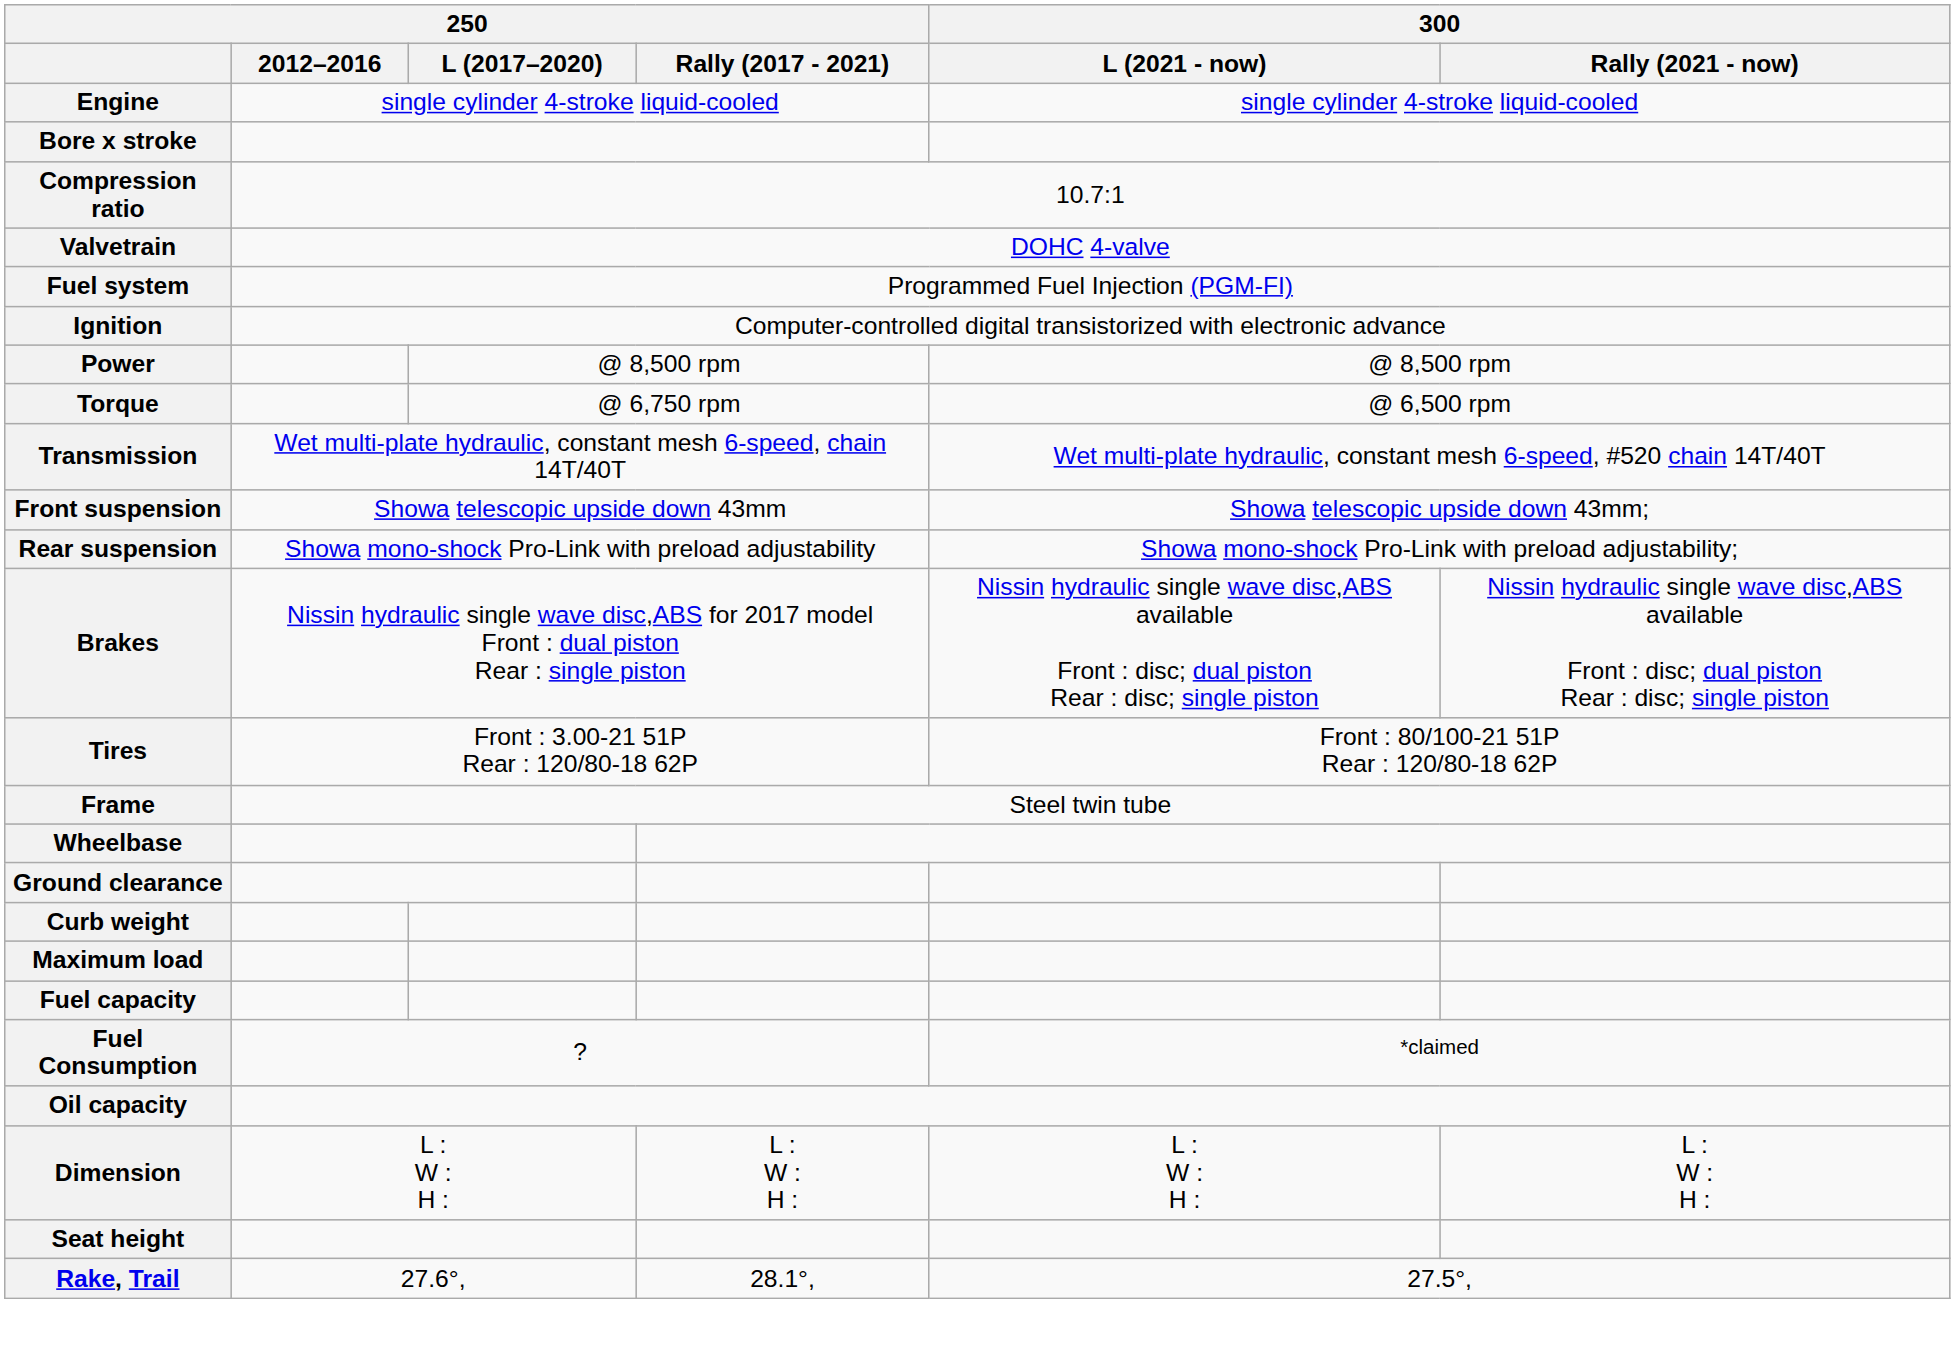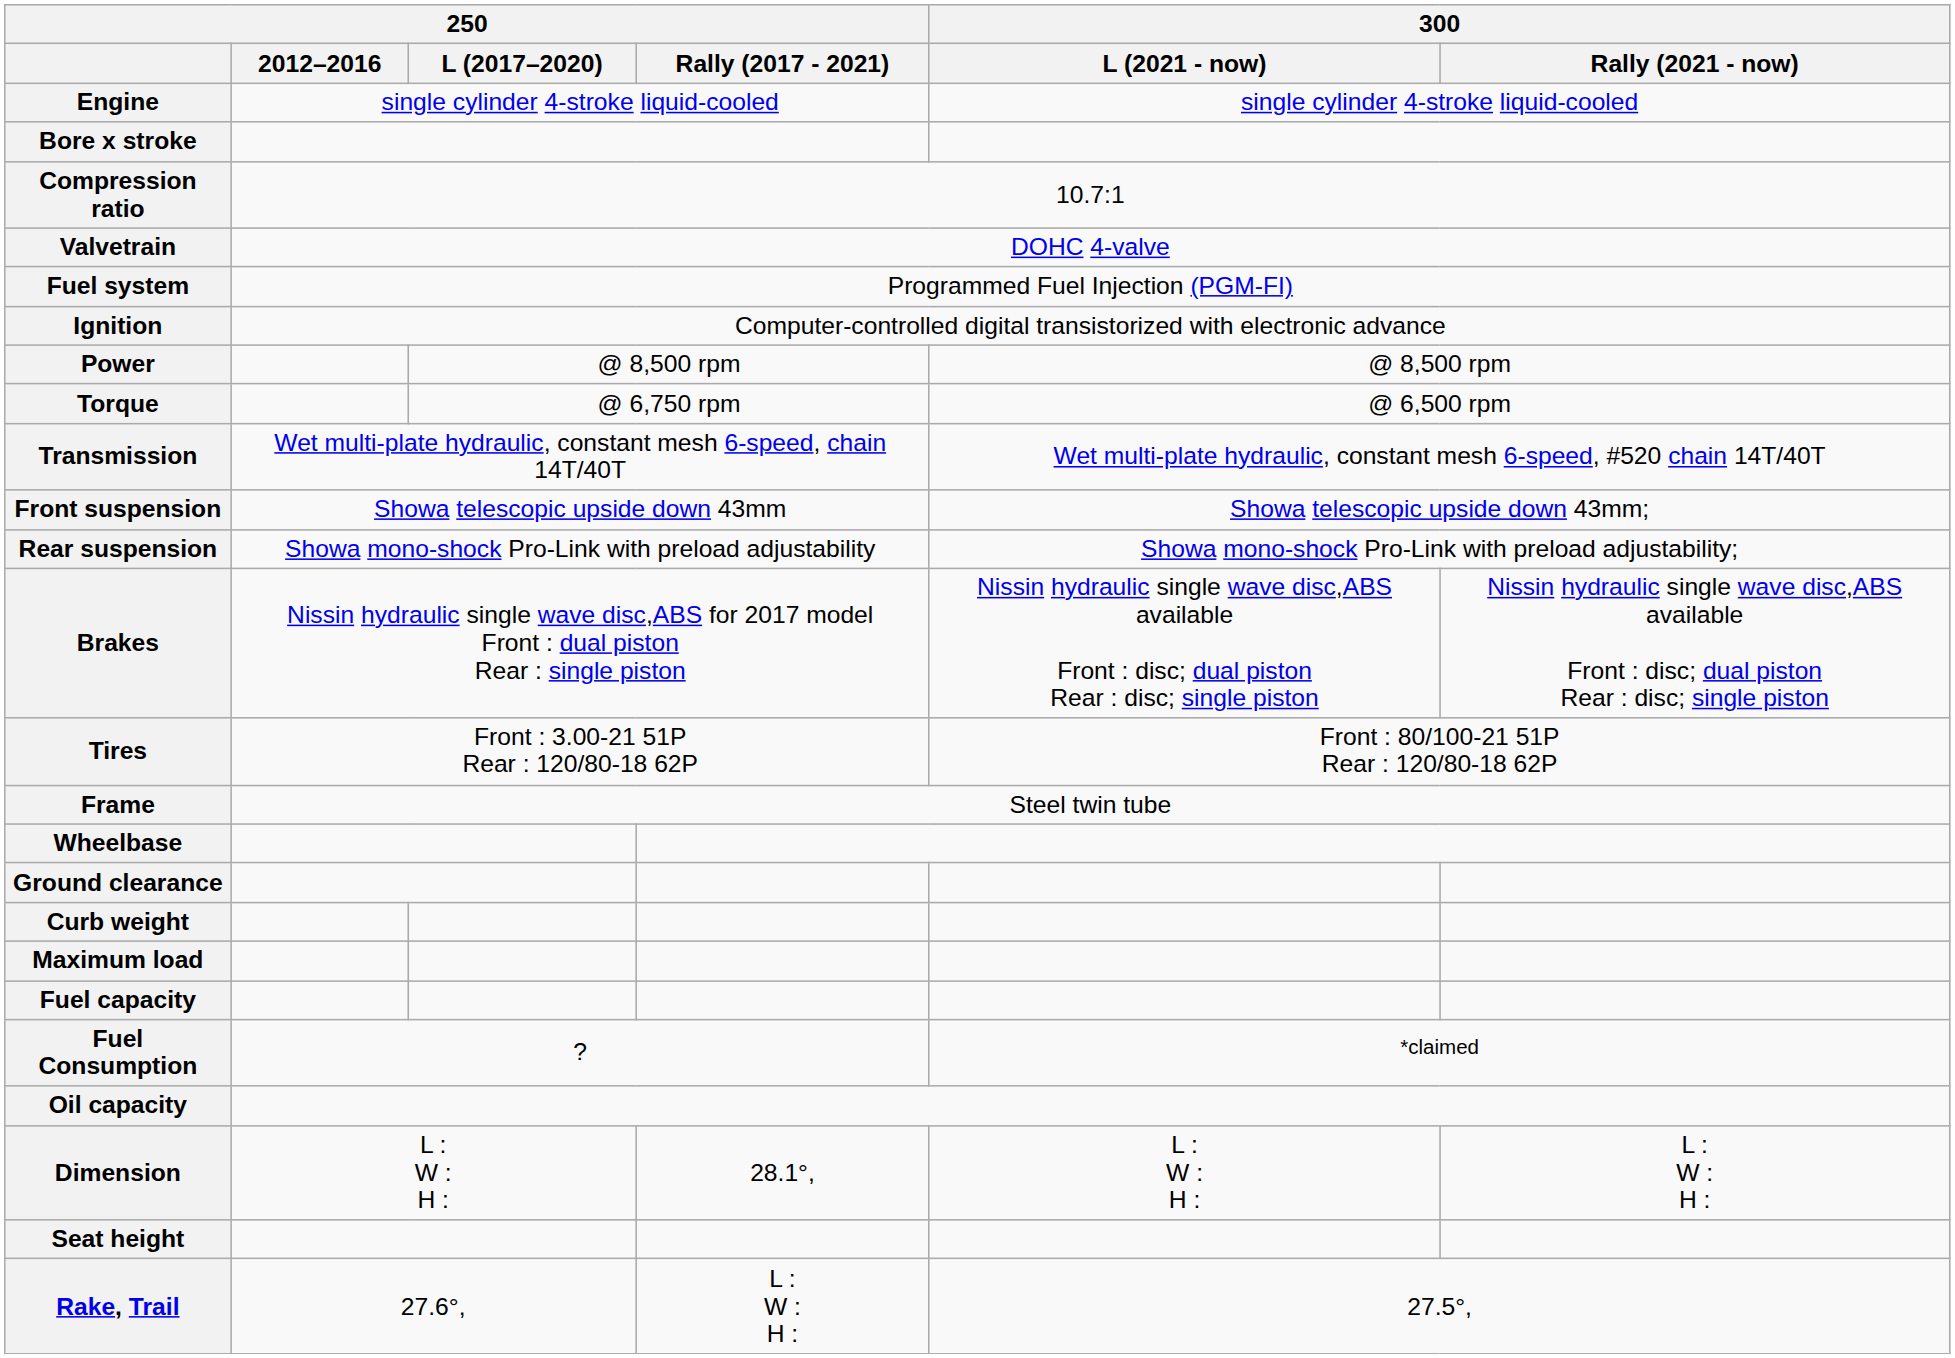(782, 1172) L : W : H : -> (782, 1172) 28.1°,
(782, 1278) 28.1°, -> (782, 1305) L : W : H :
